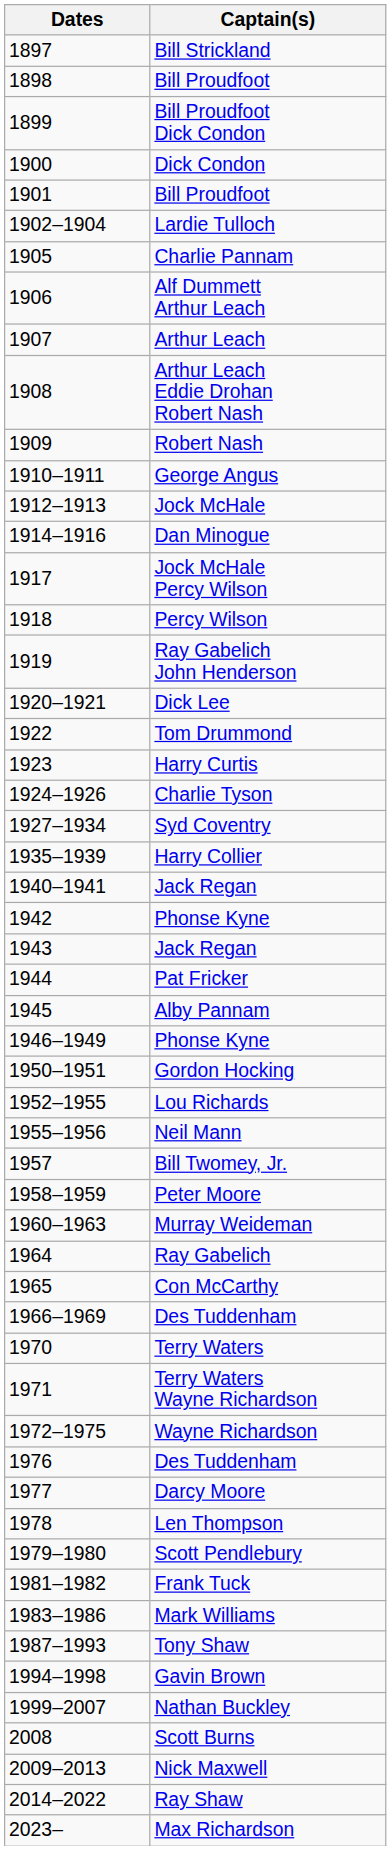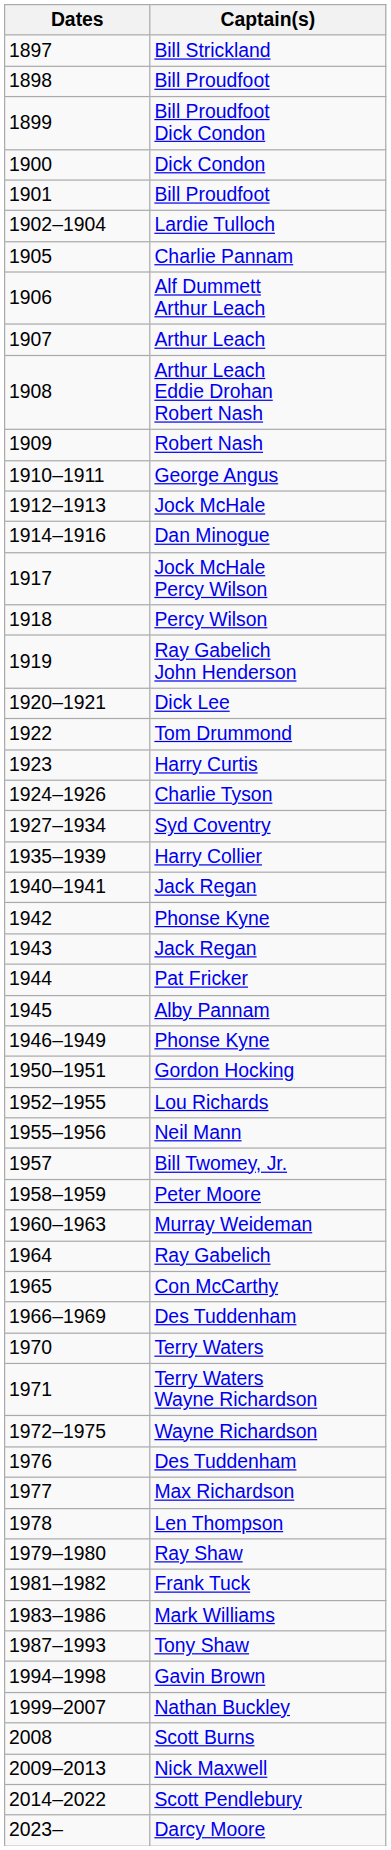(210, 1492) Darcy Moore -> (224, 1492) Max Richardson
(228, 1553) Scott Pendlebury -> (198, 1553) Ray Shaw
(198, 1799) Ray Shaw -> (228, 1799) Scott Pendlebury
(224, 1830) Max Richardson -> (210, 1830) Darcy Moore
